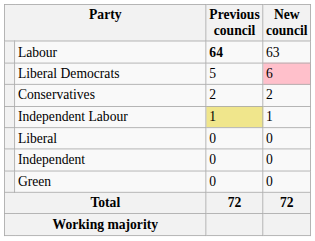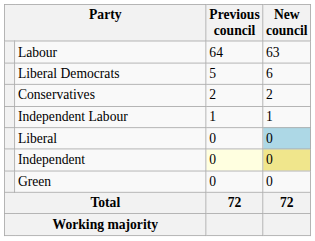(216, 52) bold -> (216, 52) normal
(269, 73) pink background -> (269, 73) no background
(213, 116) khaki background -> (213, 116) no background
(269, 138) no background -> (269, 138) lightblue background
(213, 159) no background -> (213, 159) lightyellow background
(269, 159) no background -> (269, 159) khaki background
